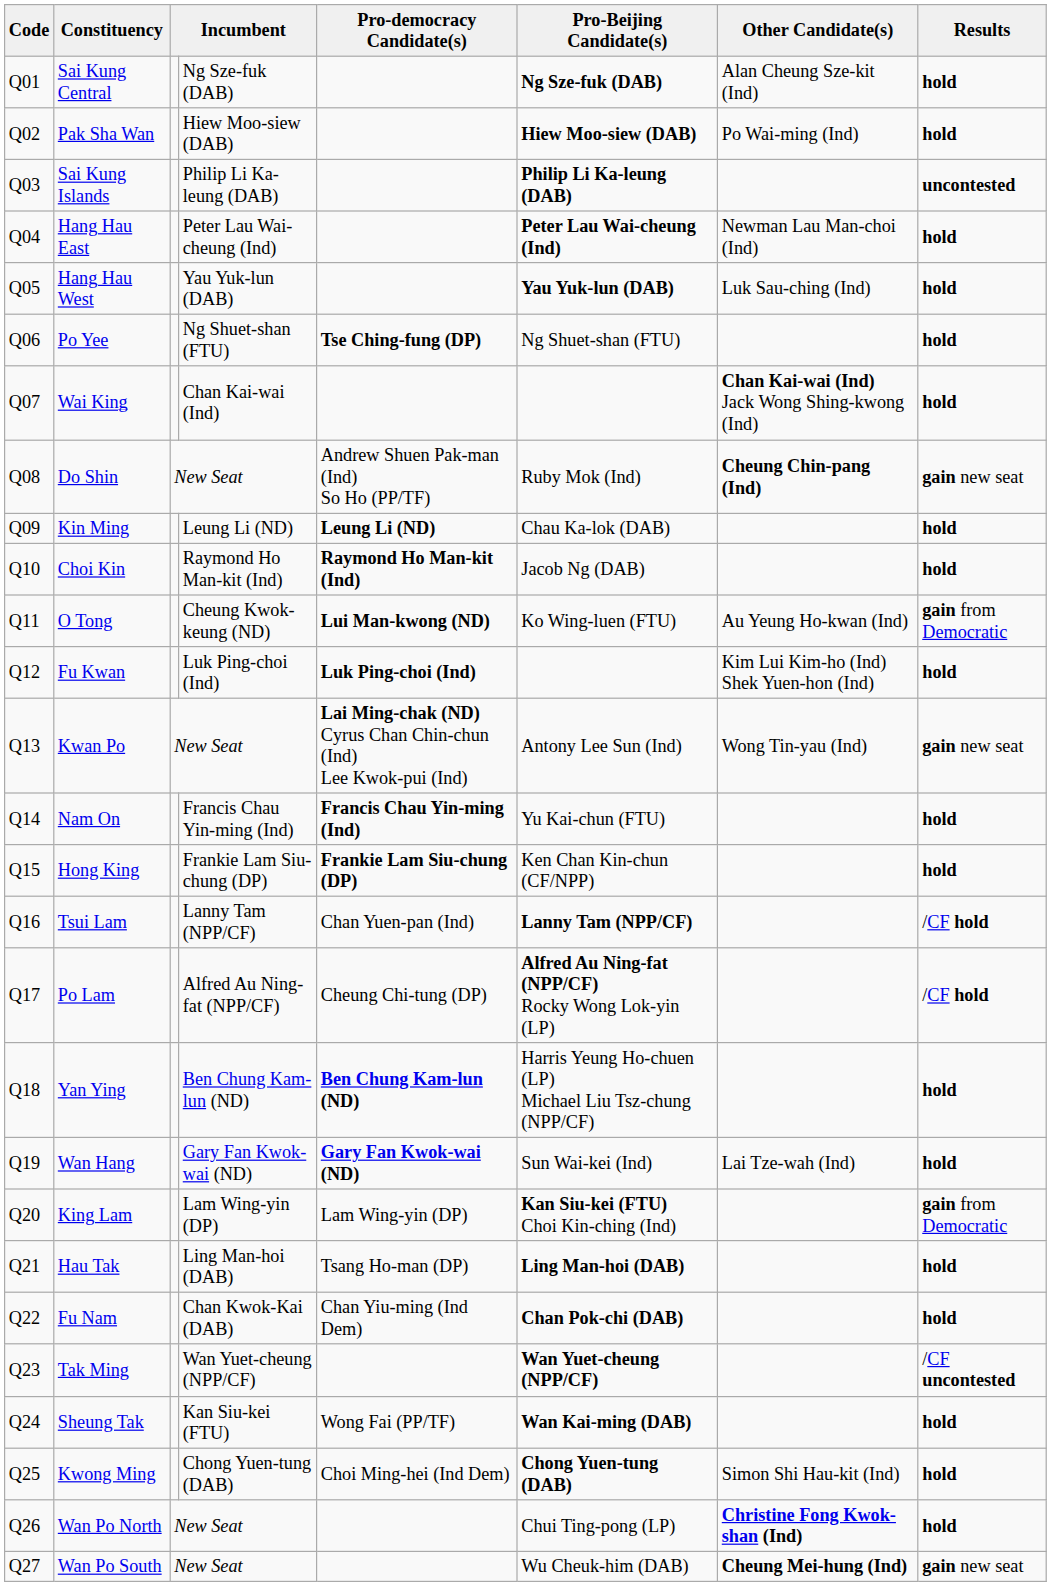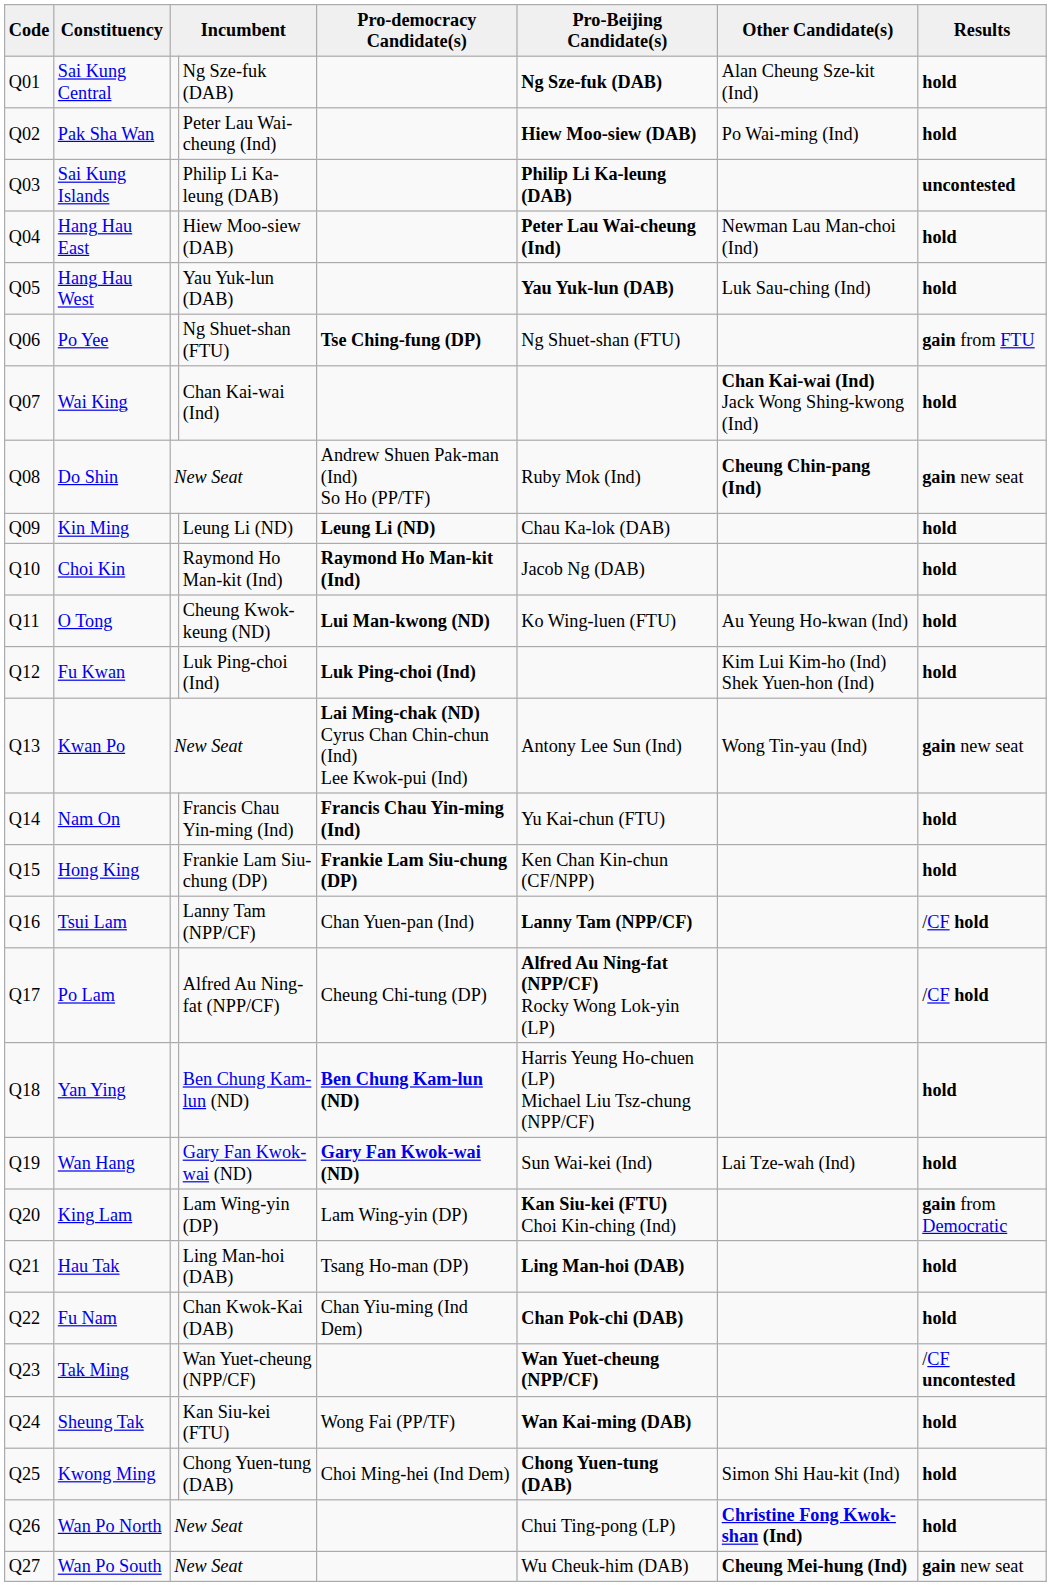(242, 133) Hiew Moo-siew (DAB) -> (238, 133) Peter Lau Wai-cheung (Ind)
(238, 237) Peter Lau Wai-cheung (Ind) -> (242, 237) Hiew Moo-siew (DAB)
(939, 340) hold -> (978, 340) gain from FTU
(965, 620) gain from Democratic -> (939, 620) hold
